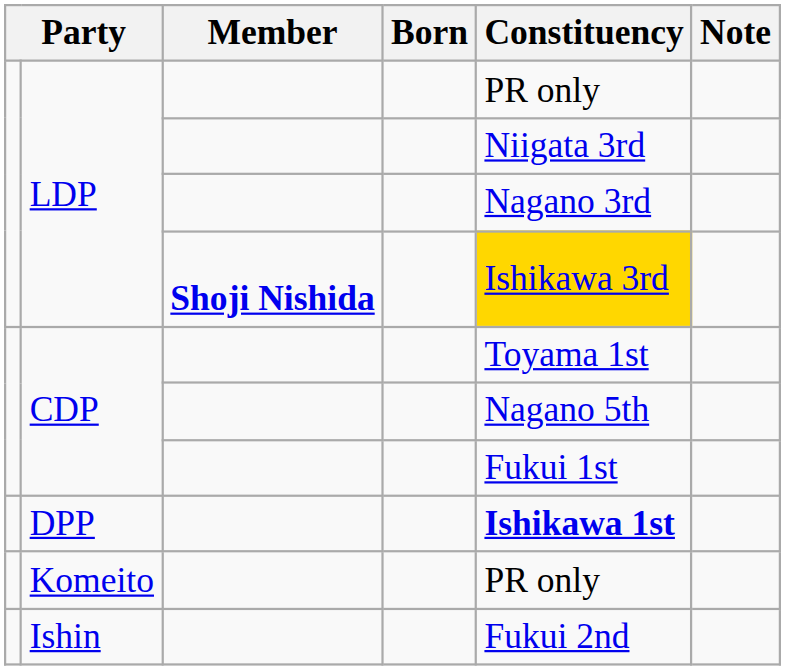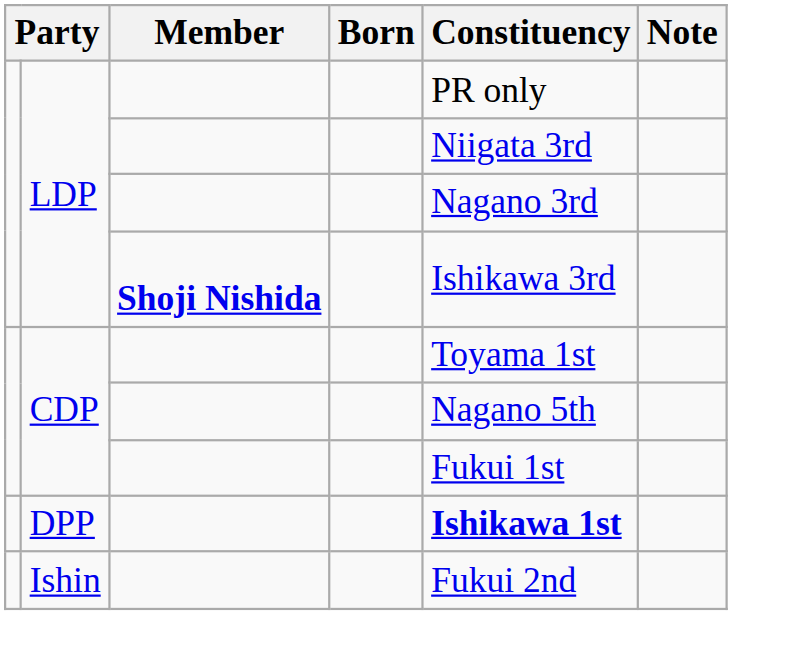(577, 277) gold background -> (523, 277) no background
- row: (92, 579)
